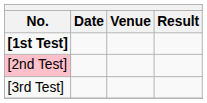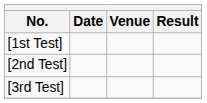(38, 43) bold -> (35, 43) normal
(37, 65) pink background -> (37, 65) no background
